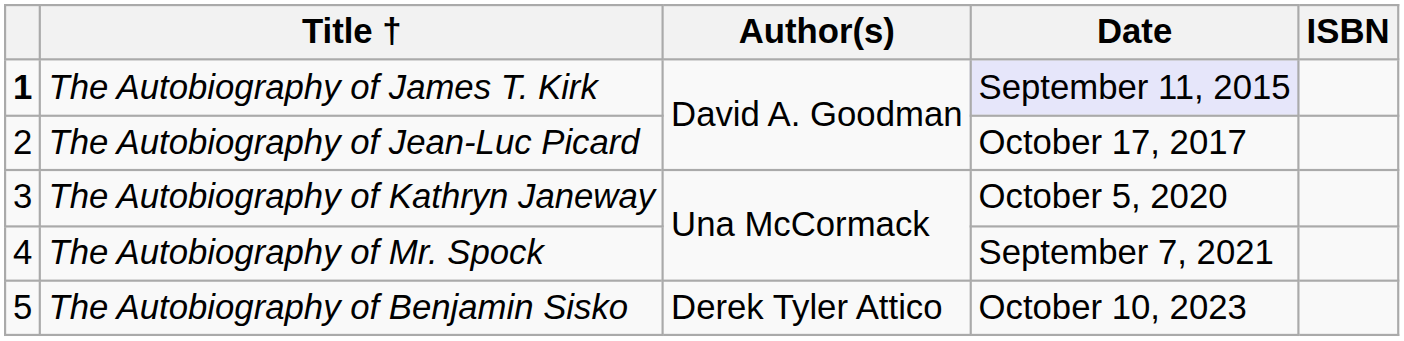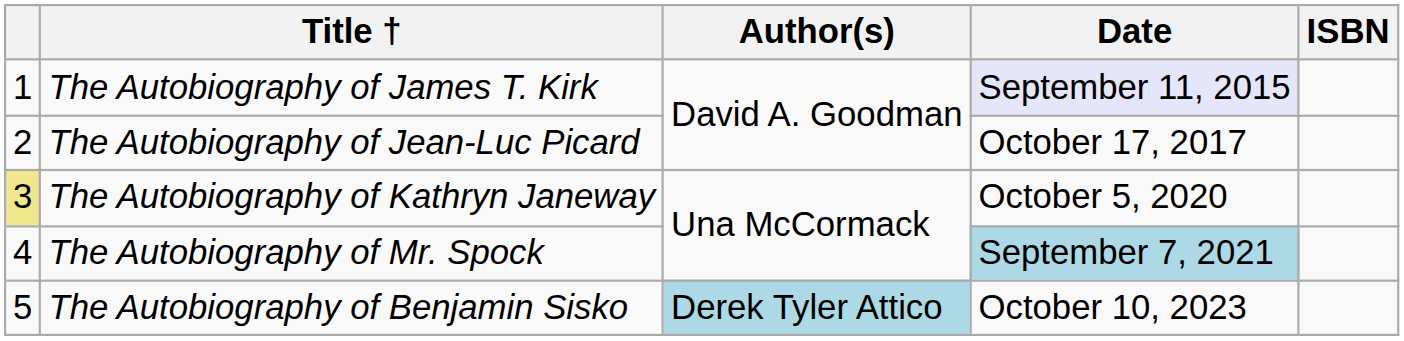(23, 87) bold -> (23, 87) normal
(23, 197) no background -> (23, 197) khaki background
(1126, 252) no background -> (1126, 252) lightblue background
(807, 307) no background -> (807, 307) lightblue background
